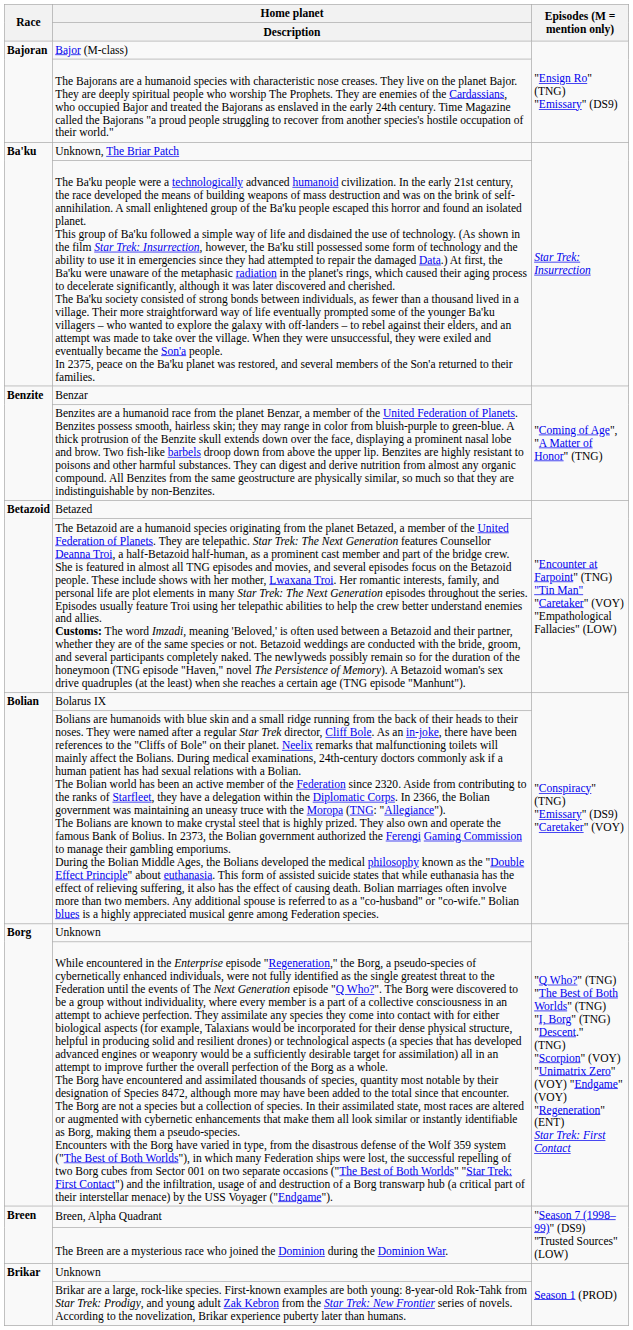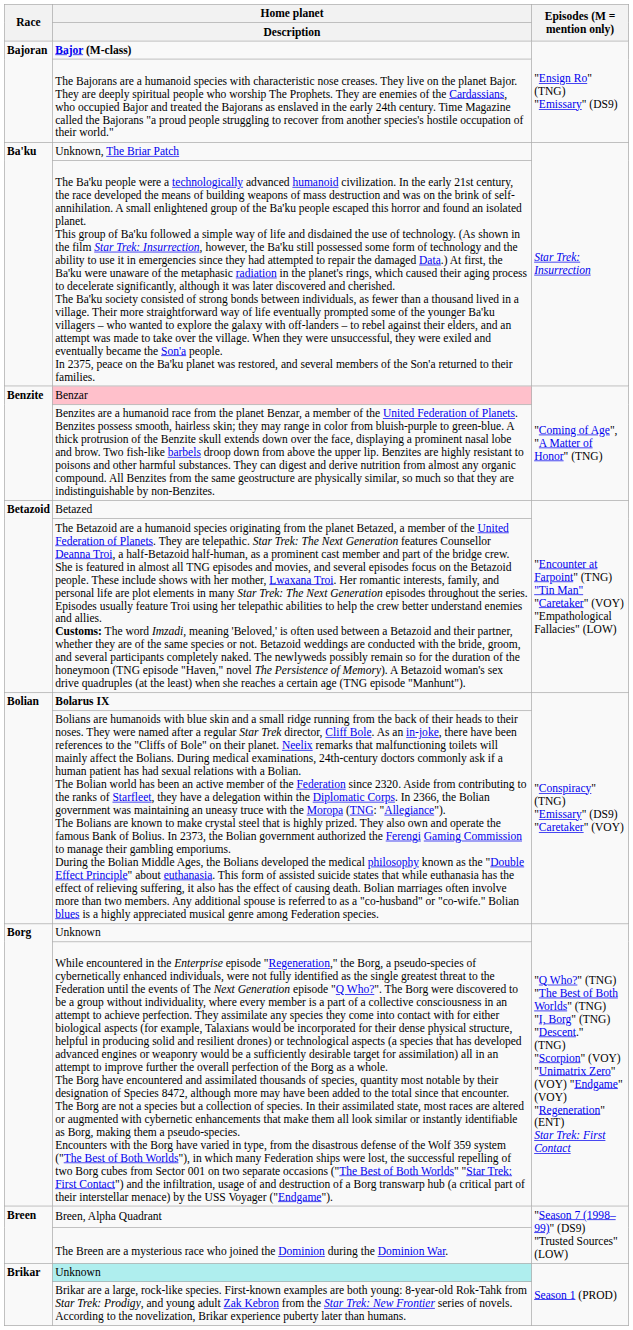(92, 50) normal -> (93, 50) bold
(72, 395) no background -> (72, 395) pink background
(81, 701) normal -> (82, 701) bold
(78, 1272) no background -> (78, 1272) paleturquoise background
